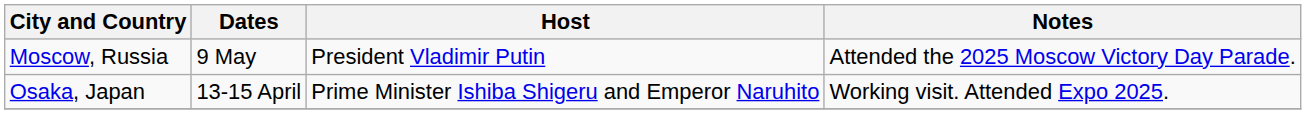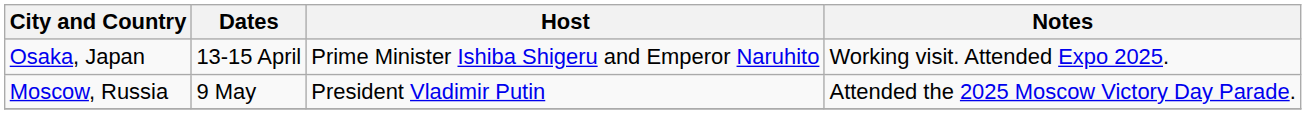rows swapped: (77, 91) <-> (89, 56)
